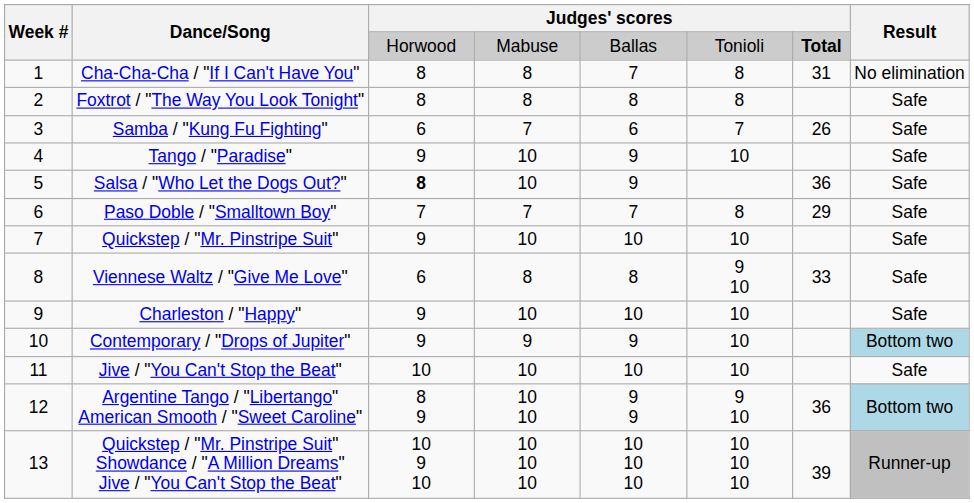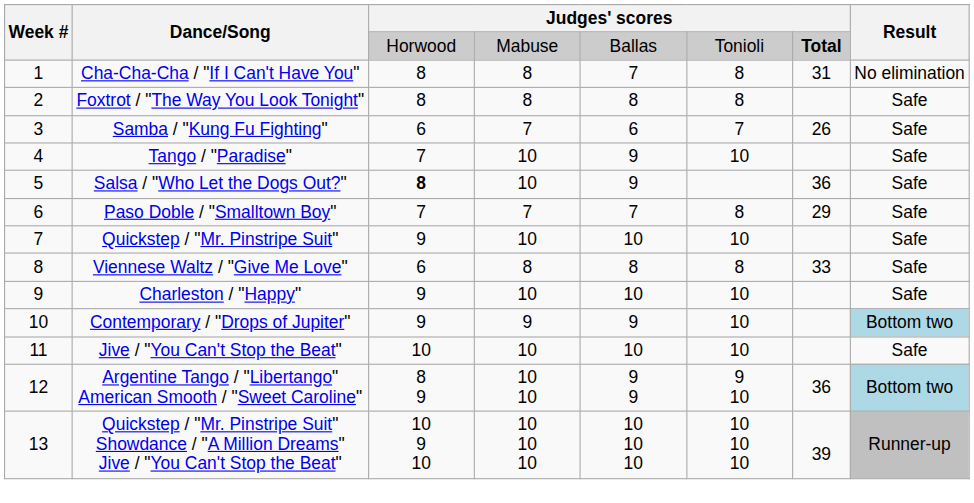(421, 156) 9 -> (421, 156) 7
(739, 277) 9 10 -> (739, 267) 8
